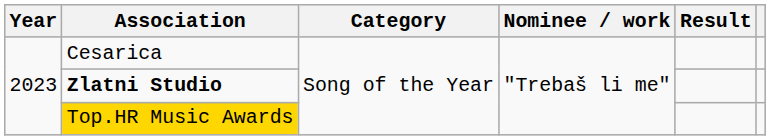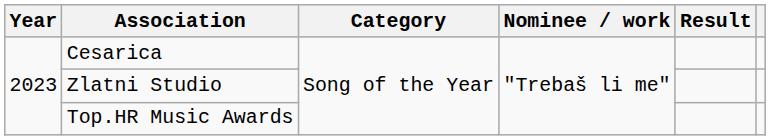(144, 86) bold -> (144, 86) normal
(180, 118) gold background -> (180, 118) no background
